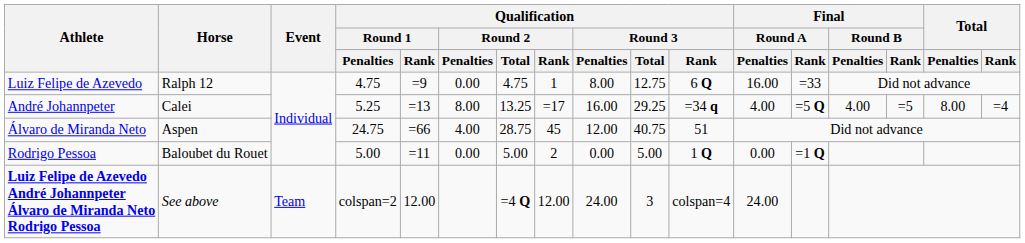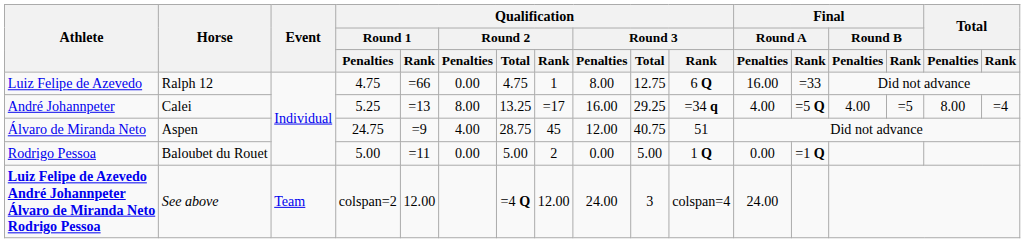(419, 83) =9 -> (419, 83) =66
(419, 130) =66 -> (419, 130) =9
